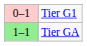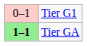(21, 31) normal -> (21, 31) bold
